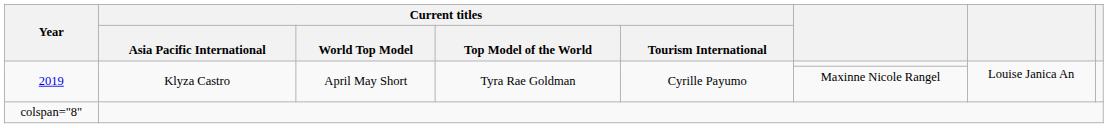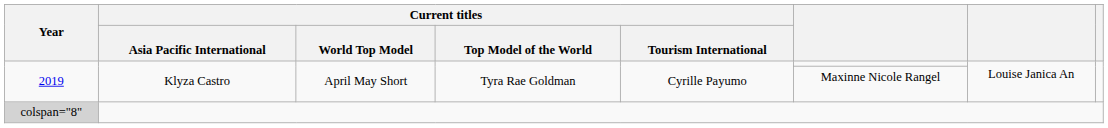(51, 112) no background -> (51, 112) lightgrey background
